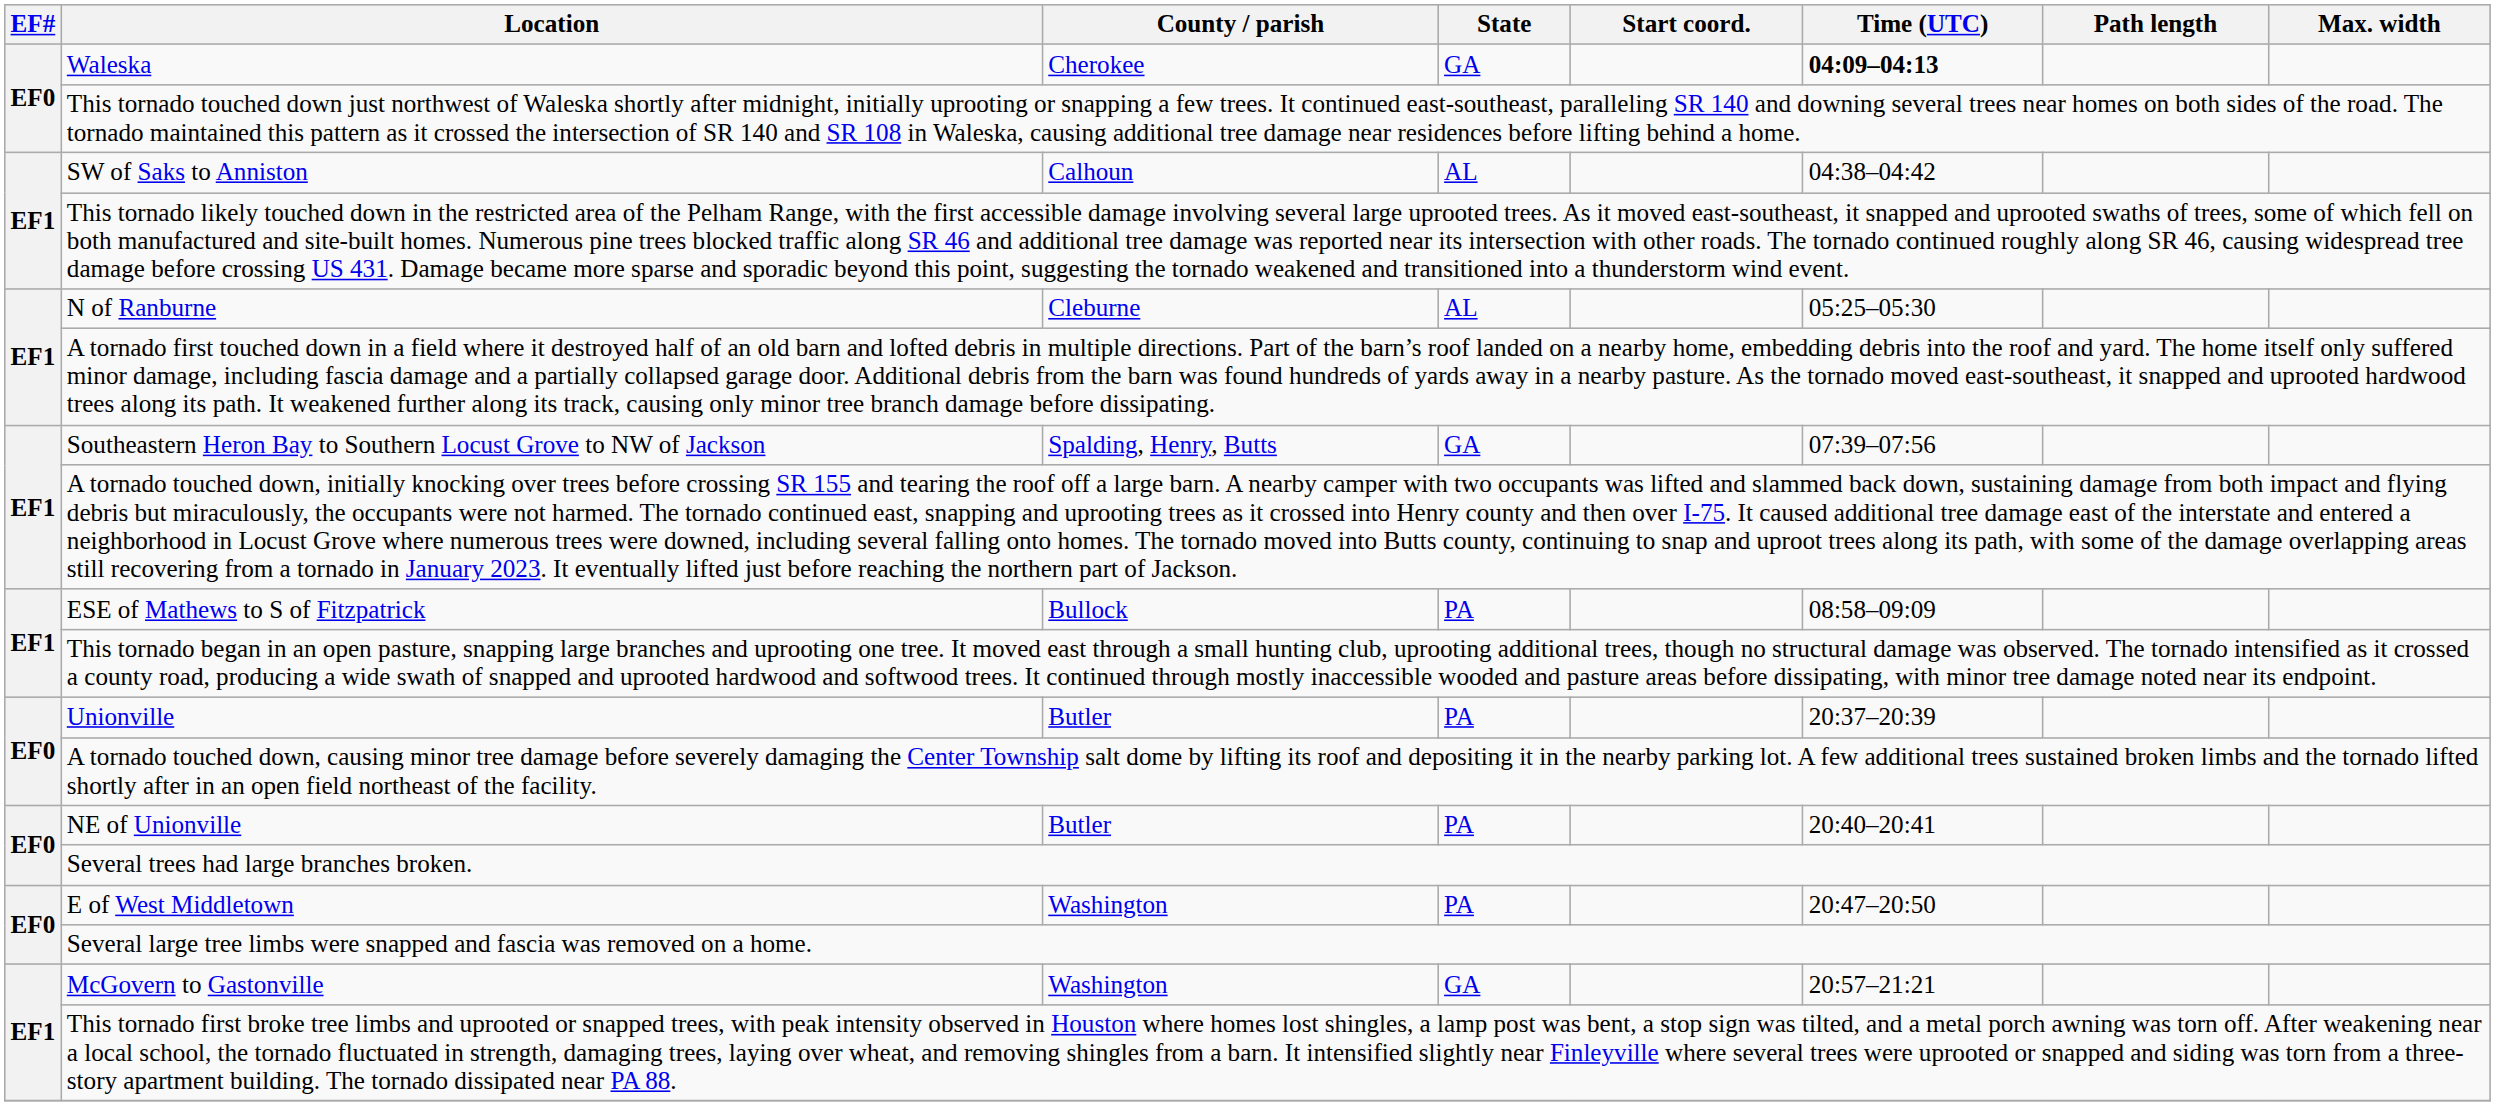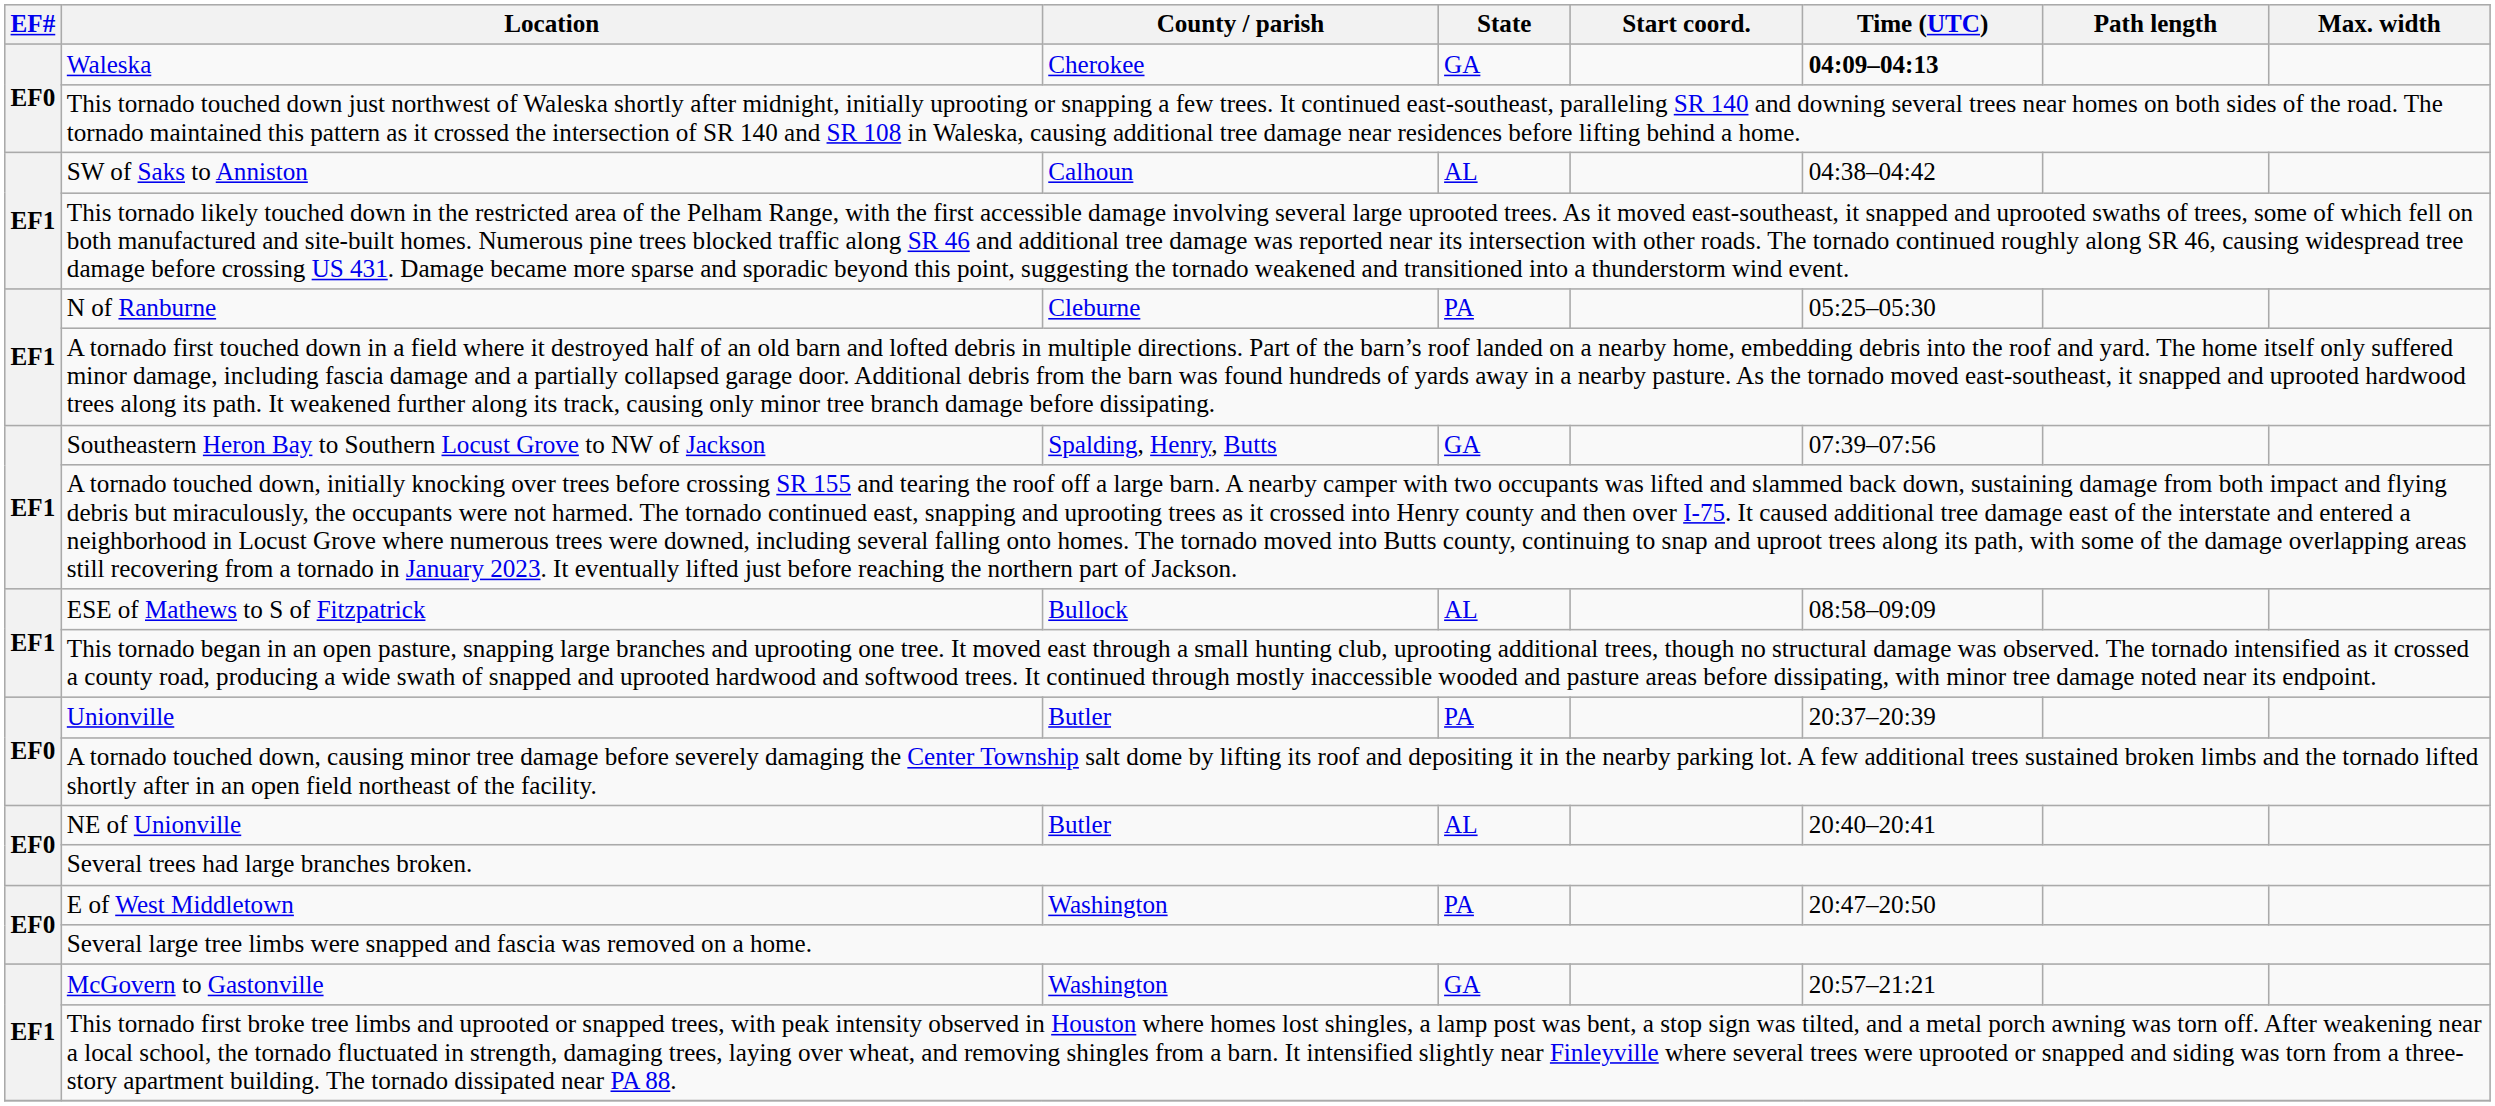(1461, 308) AL -> (1459, 308) PA
(1459, 609) PA -> (1461, 609) AL
(1459, 824) PA -> (1461, 824) AL
